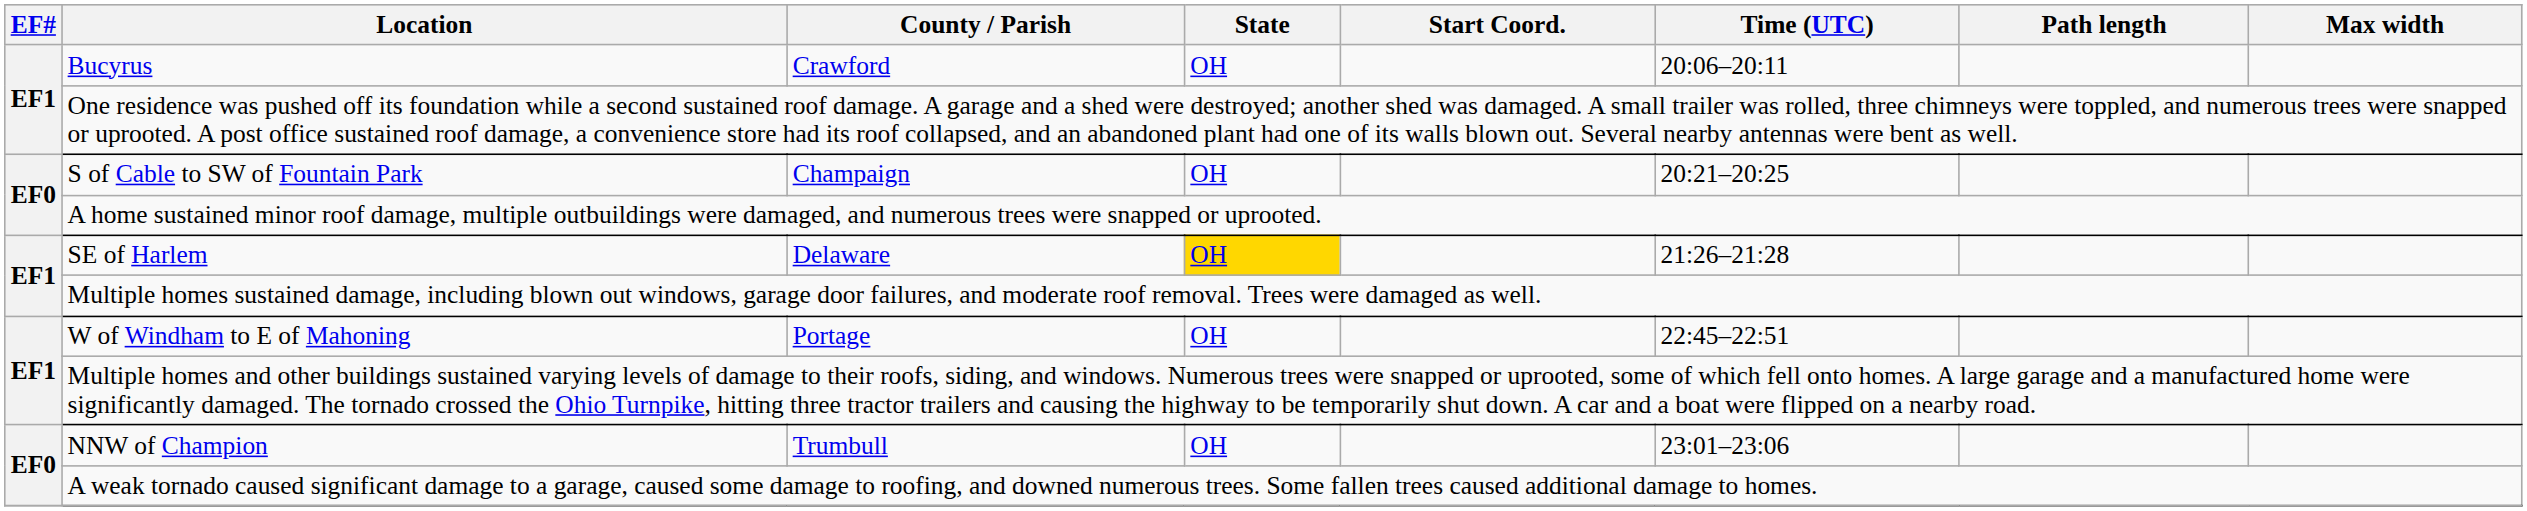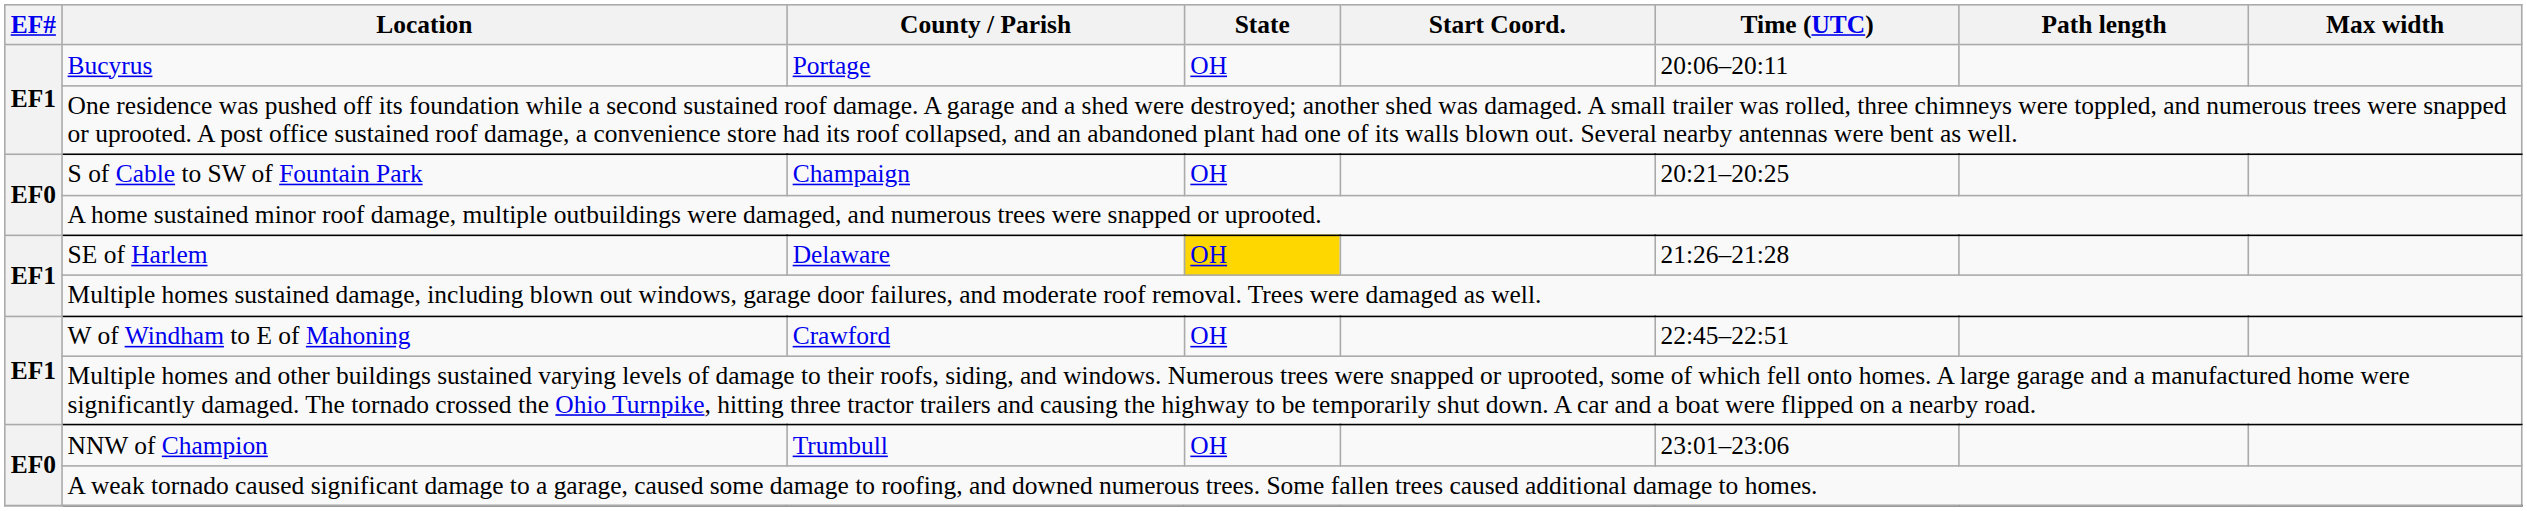(841, 65) Crawford -> (832, 65) Portage
(832, 335) Portage -> (841, 335) Crawford
